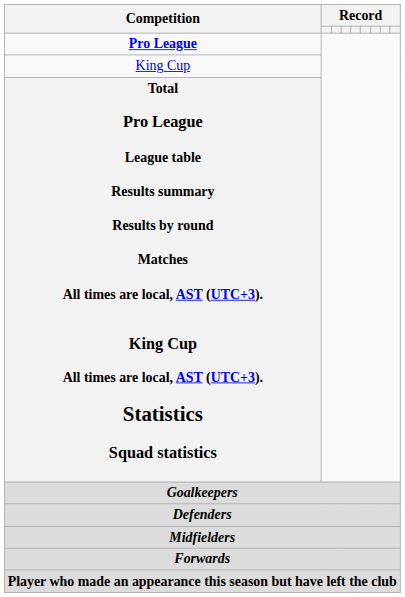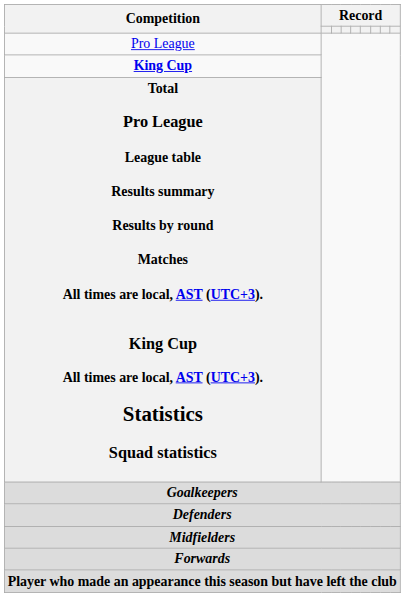(163, 44) bold -> (163, 44) normal
(163, 66) normal -> (163, 66) bold
